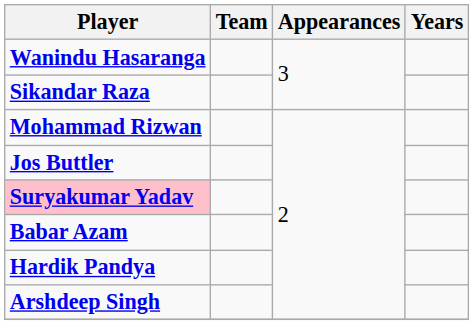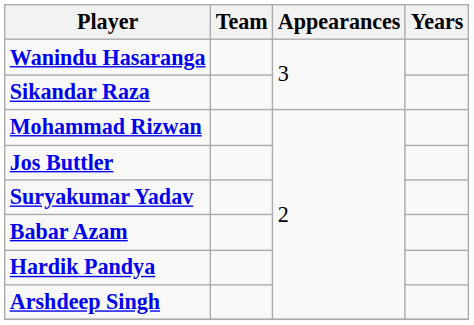(101, 197) pink background -> (101, 197) no background
